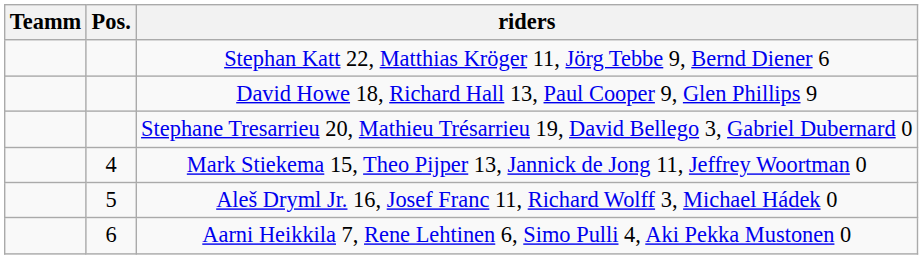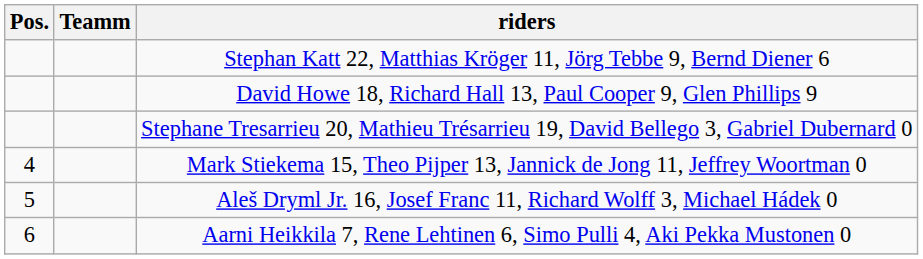columns swapped: (111, 22) <-> (46, 22)
